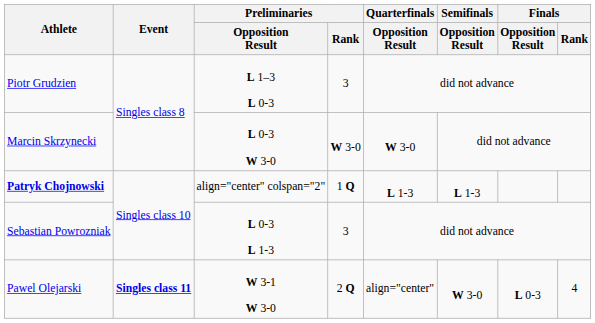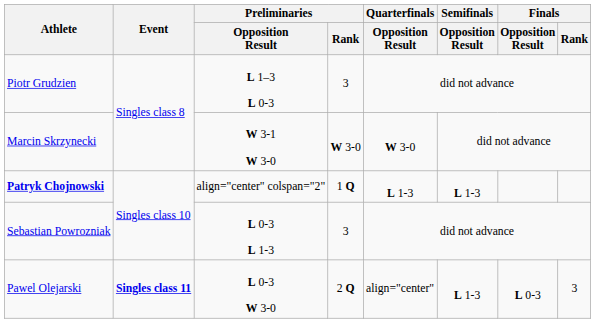(261, 148) L 0-3 W 3-0 -> (261, 148) W 3-1 W 3-0
(261, 295) W 3-1 W 3-0 -> (261, 295) L 0-3 W 3-0
(467, 295) W 3-0 -> (467, 295) L 1-3
(574, 289) 4 -> (574, 289) 3
